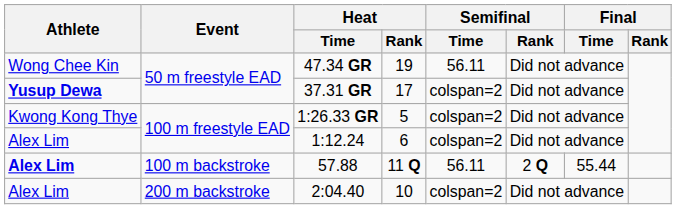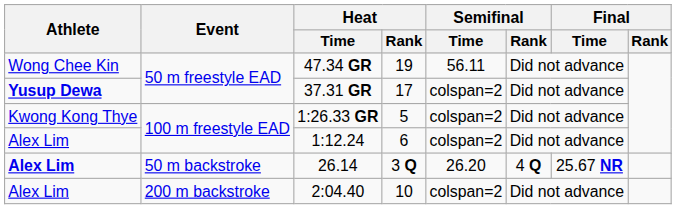+ row: (338, 166)
- row: (338, 166)
